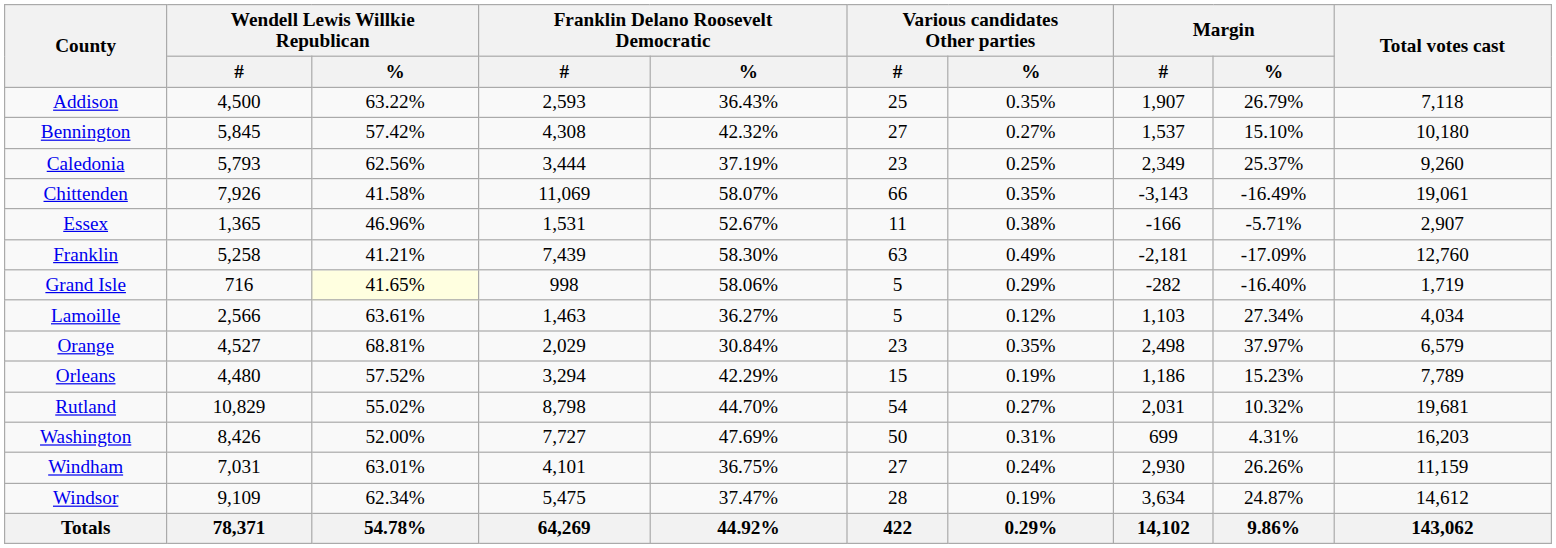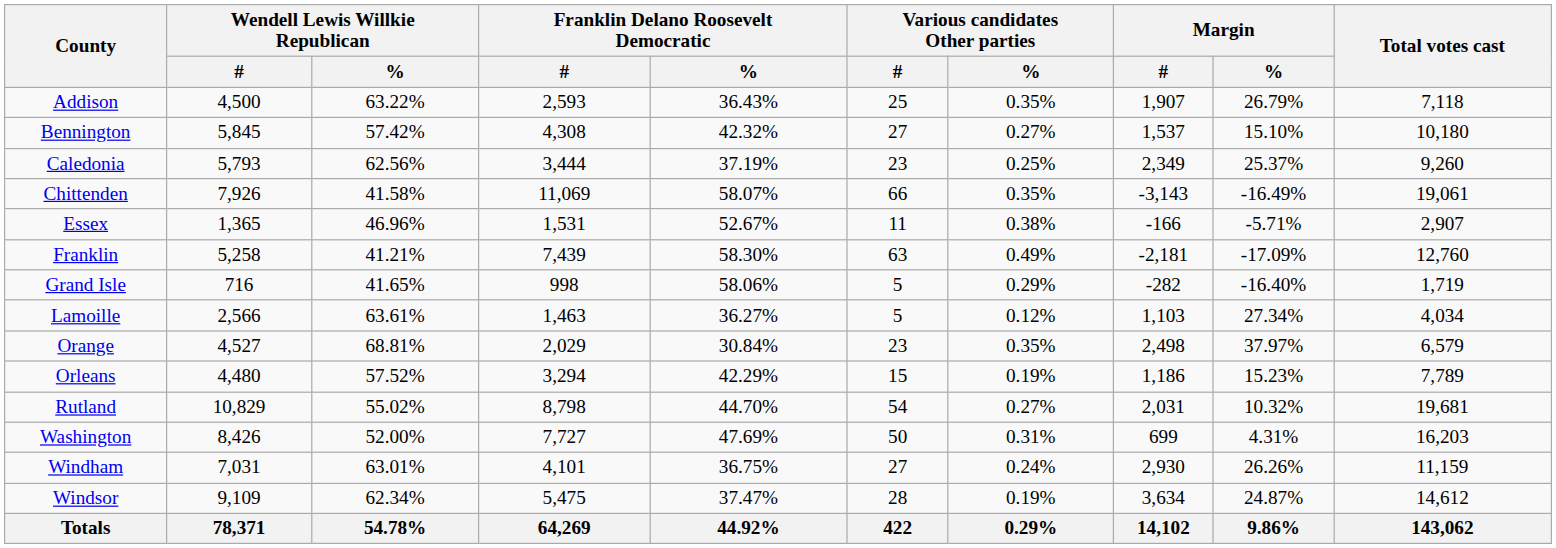(395, 284) lightyellow background -> (395, 284) no background
